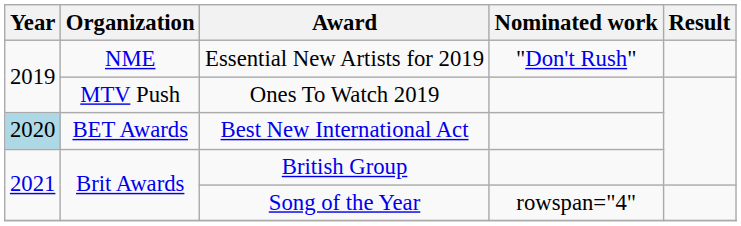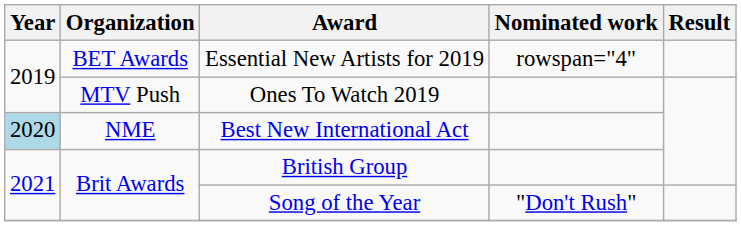(130, 58) NME -> (130, 58) BET Awards
(576, 58) "Don't Rush" -> (576, 58) rowspan="4"
(130, 130) BET Awards -> (130, 130) NME
(576, 202) rowspan="4" -> (576, 202) "Don't Rush"
